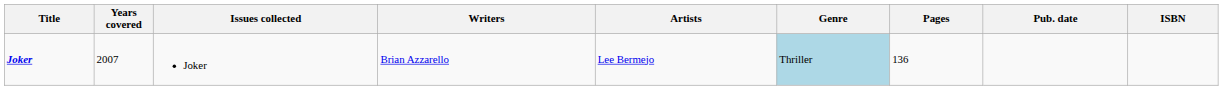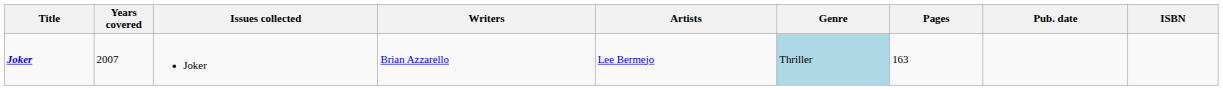(900, 59) 136 -> (900, 59) 163
